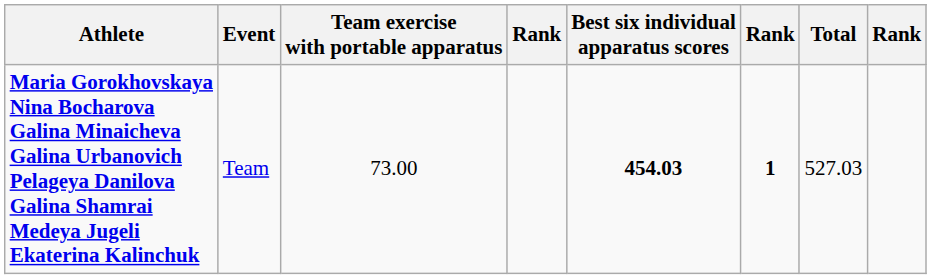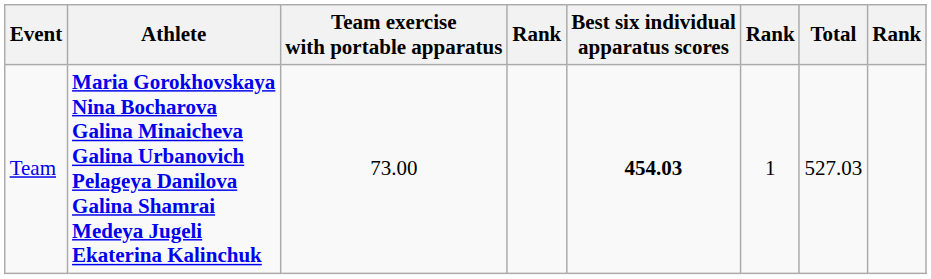columns swapped: (111, 34) <-> (249, 34)
(770, 168) bold -> (770, 168) normal
